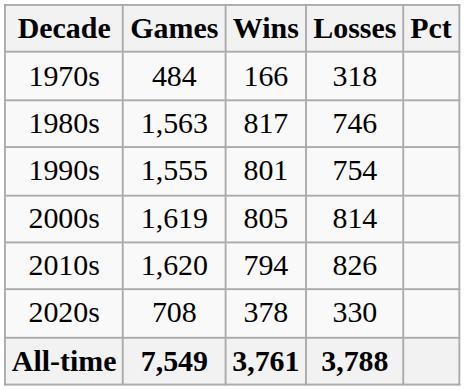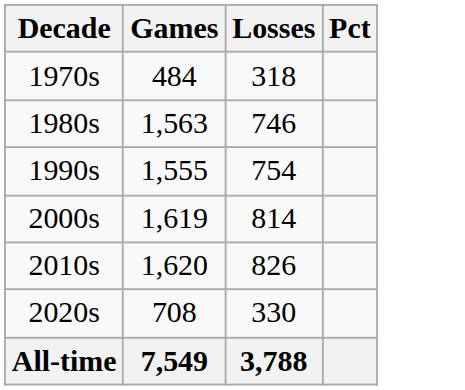- column: (266, 28)
